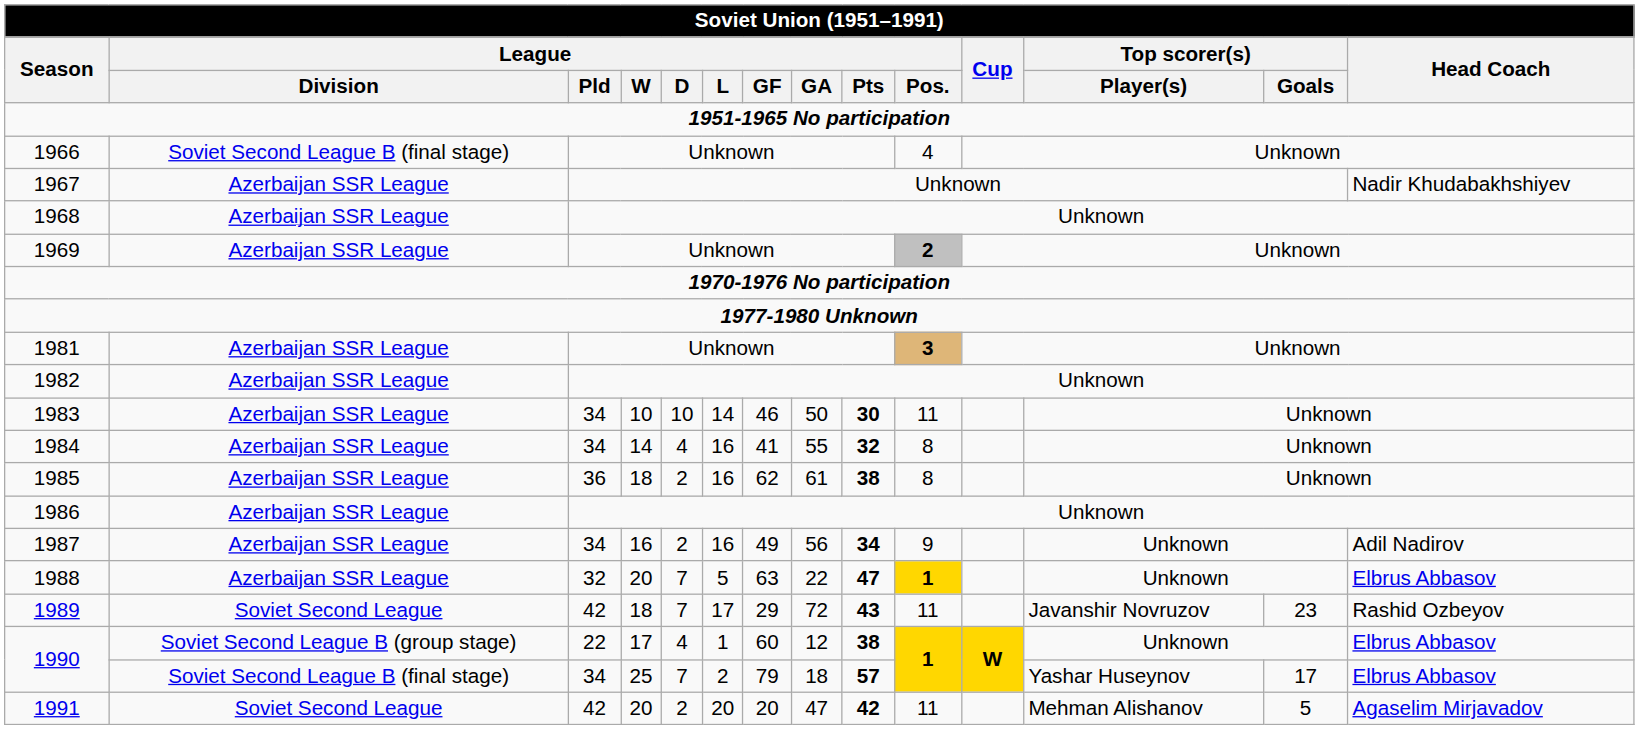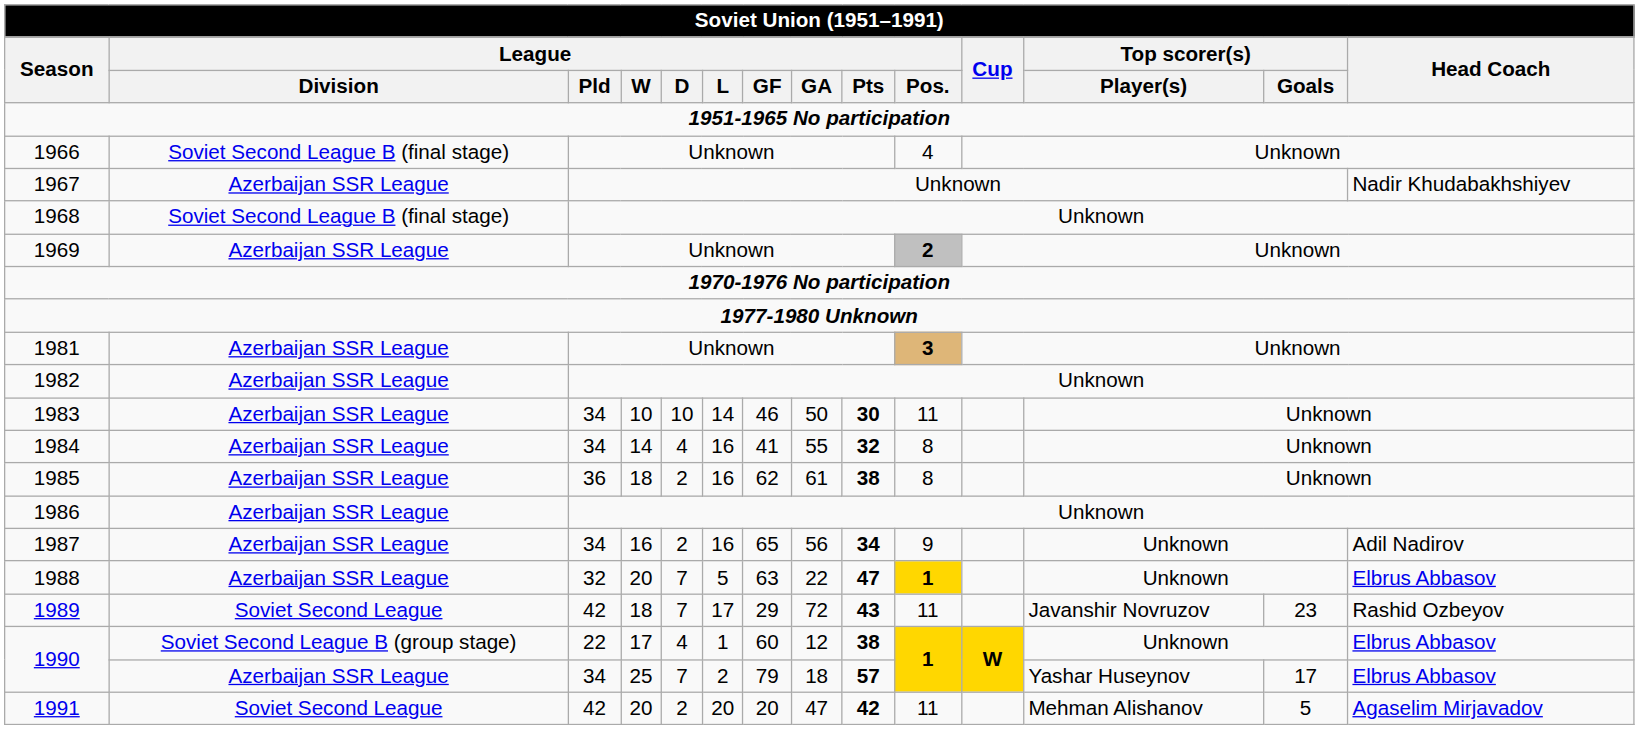(339, 217) Azerbaijan SSR League -> (339, 217) Soviet Second League B (final stage)
(767, 544) 49 -> (767, 544) 65
(339, 675) Soviet Second League B (final stage) -> (339, 675) Azerbaijan SSR League
